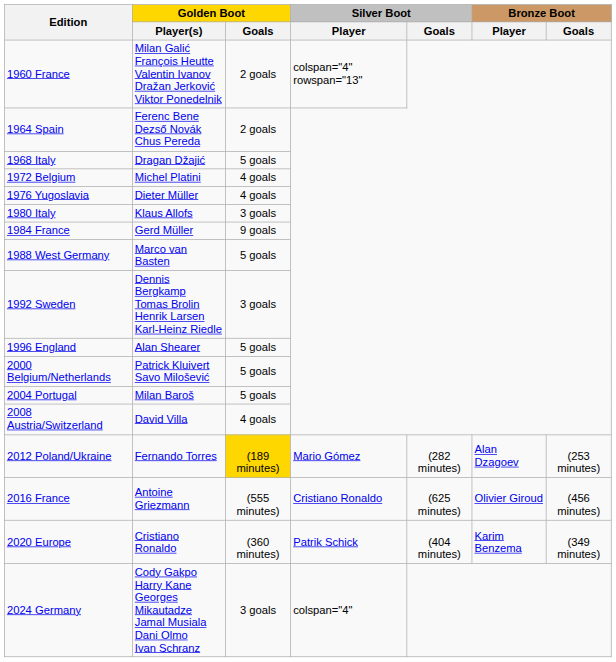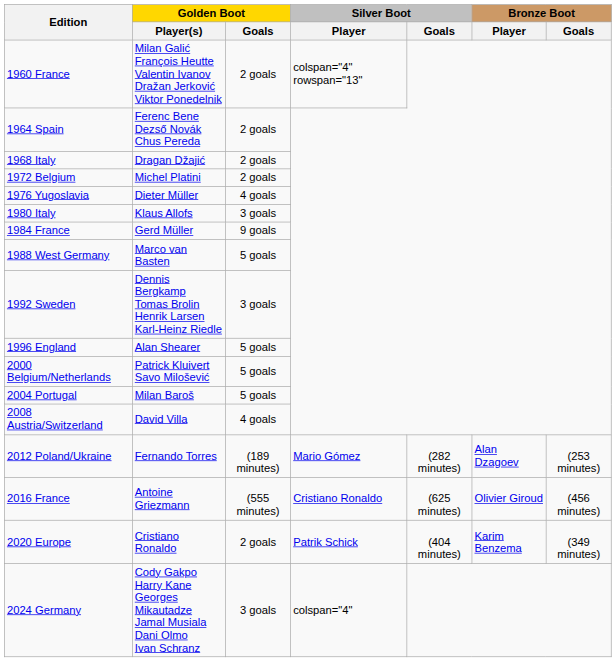(258, 160) 5 goals -> (258, 160) 2 goals
(258, 177) 4 goals -> (258, 177) 2 goals
(258, 462) gold background -> (258, 462) no background
(258, 548) (360 minutes) -> (258, 542) 2 goals
